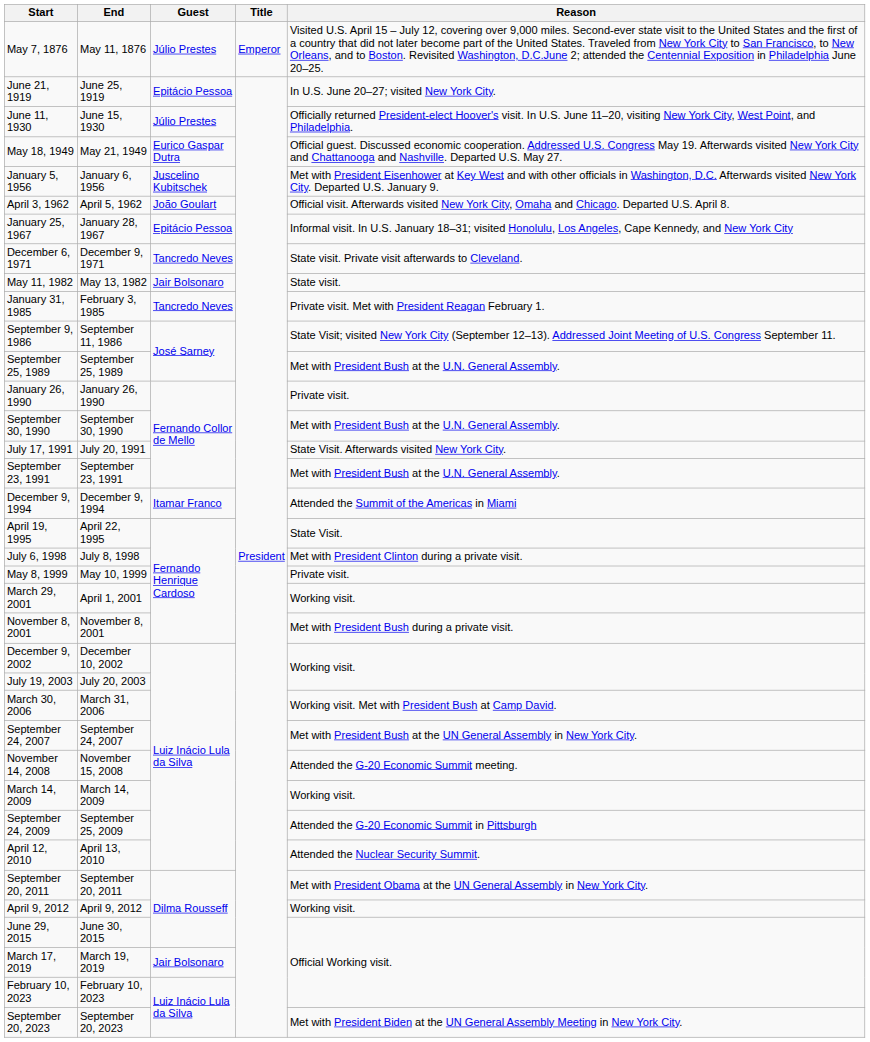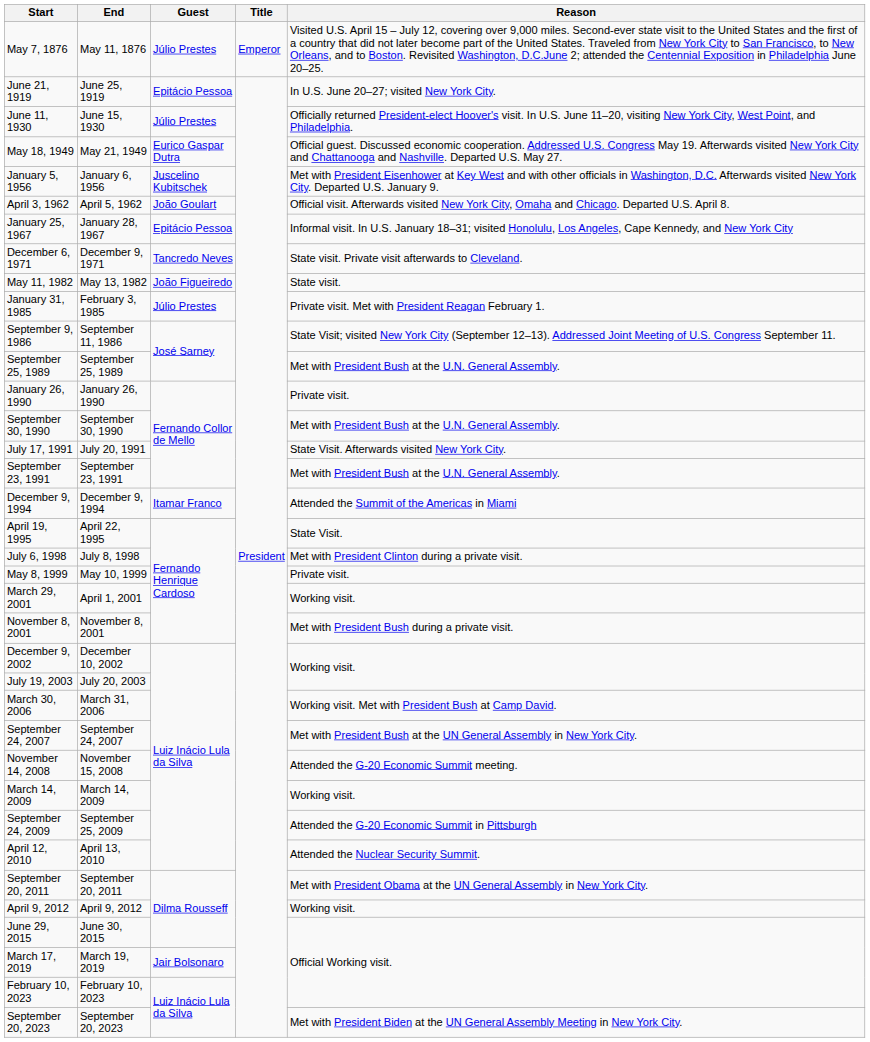(188, 282) Jair Bolsonaro -> (193, 282) João Figueiredo
(193, 306) Tancredo Neves -> (185, 306) Júlio Prestes
